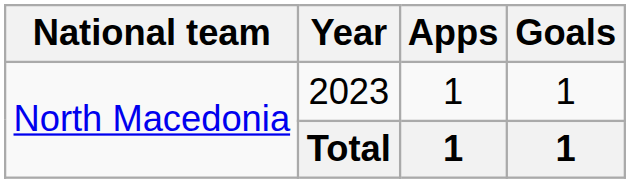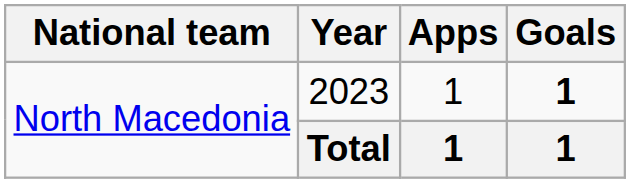(566, 90) normal -> (566, 90) bold
